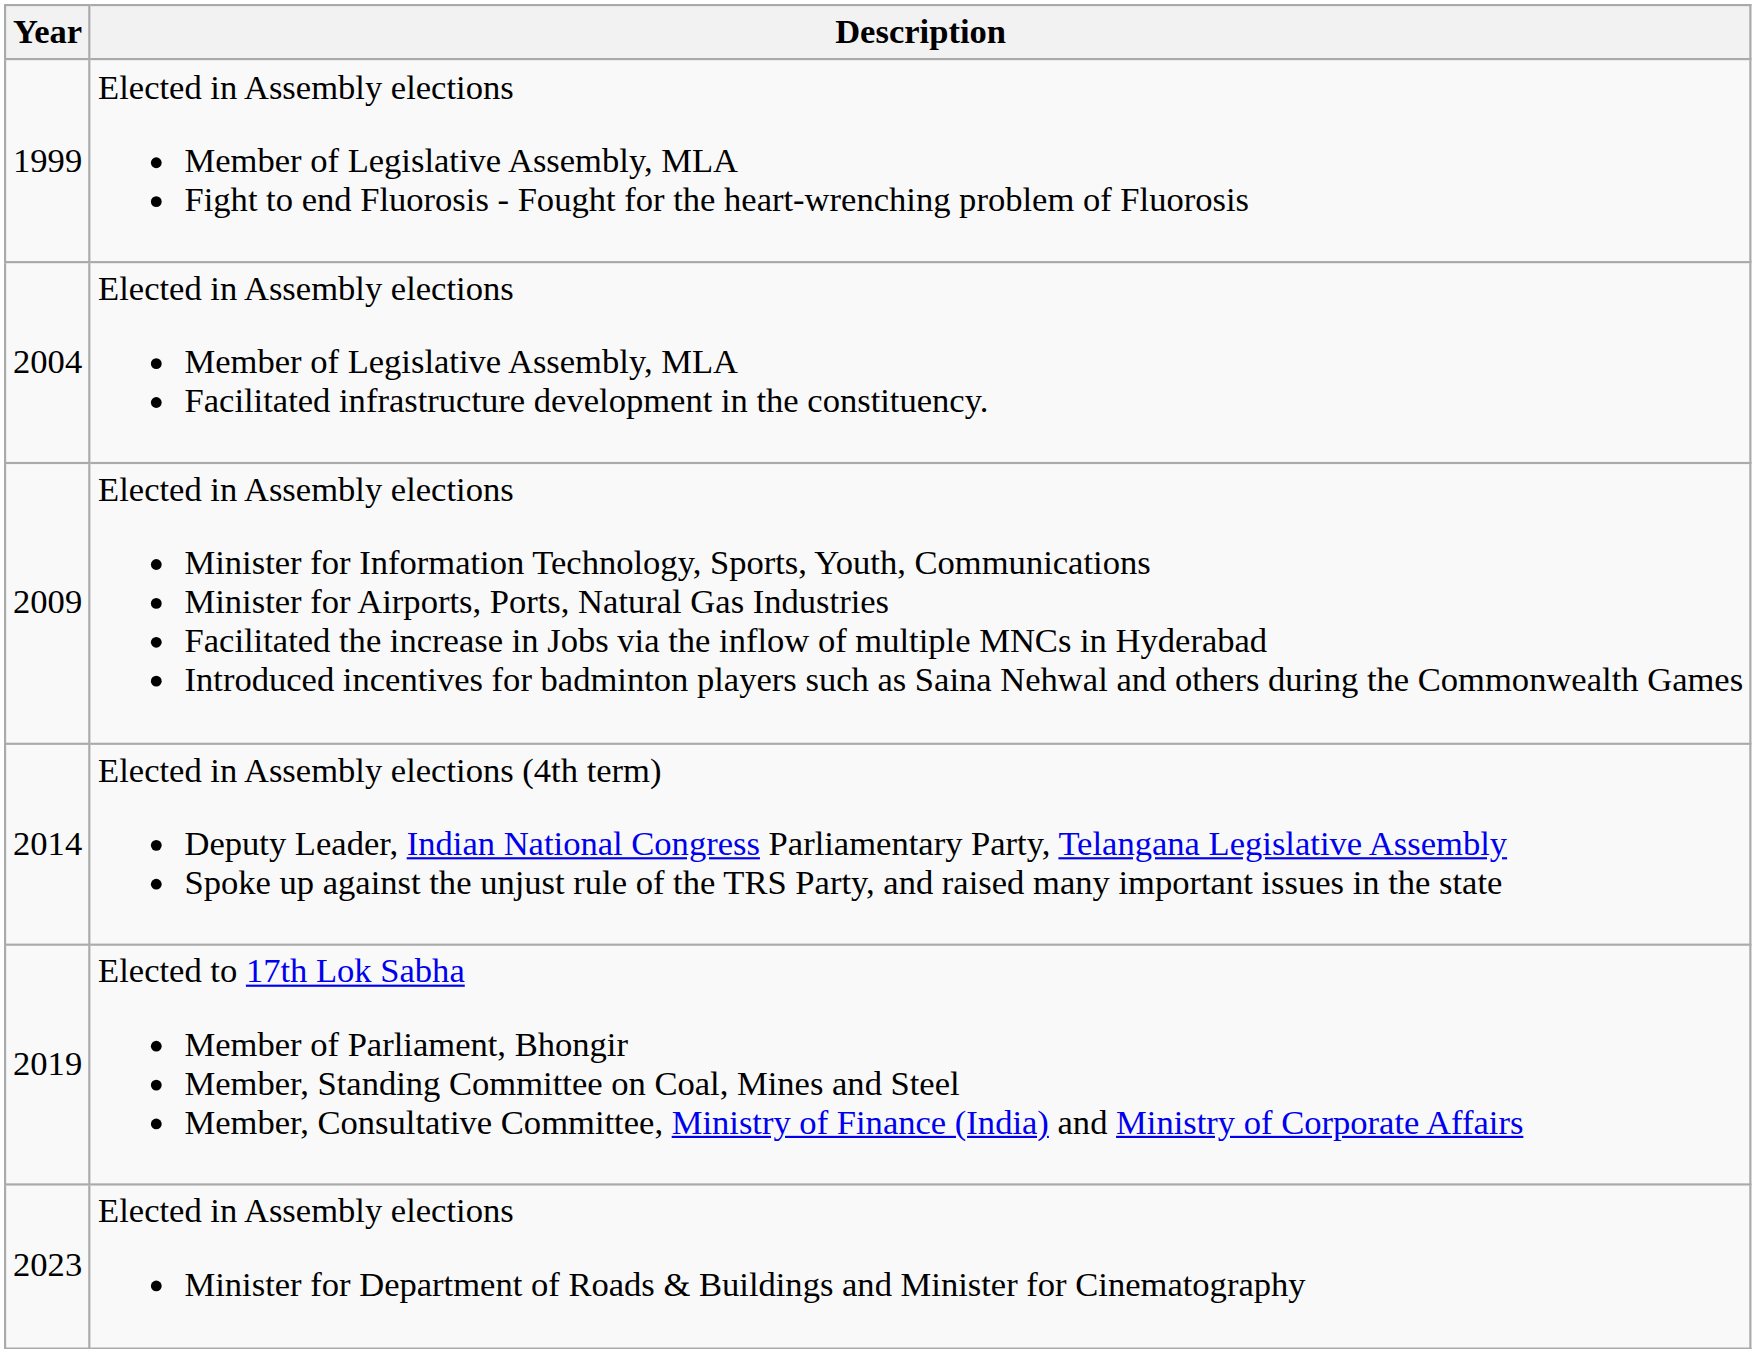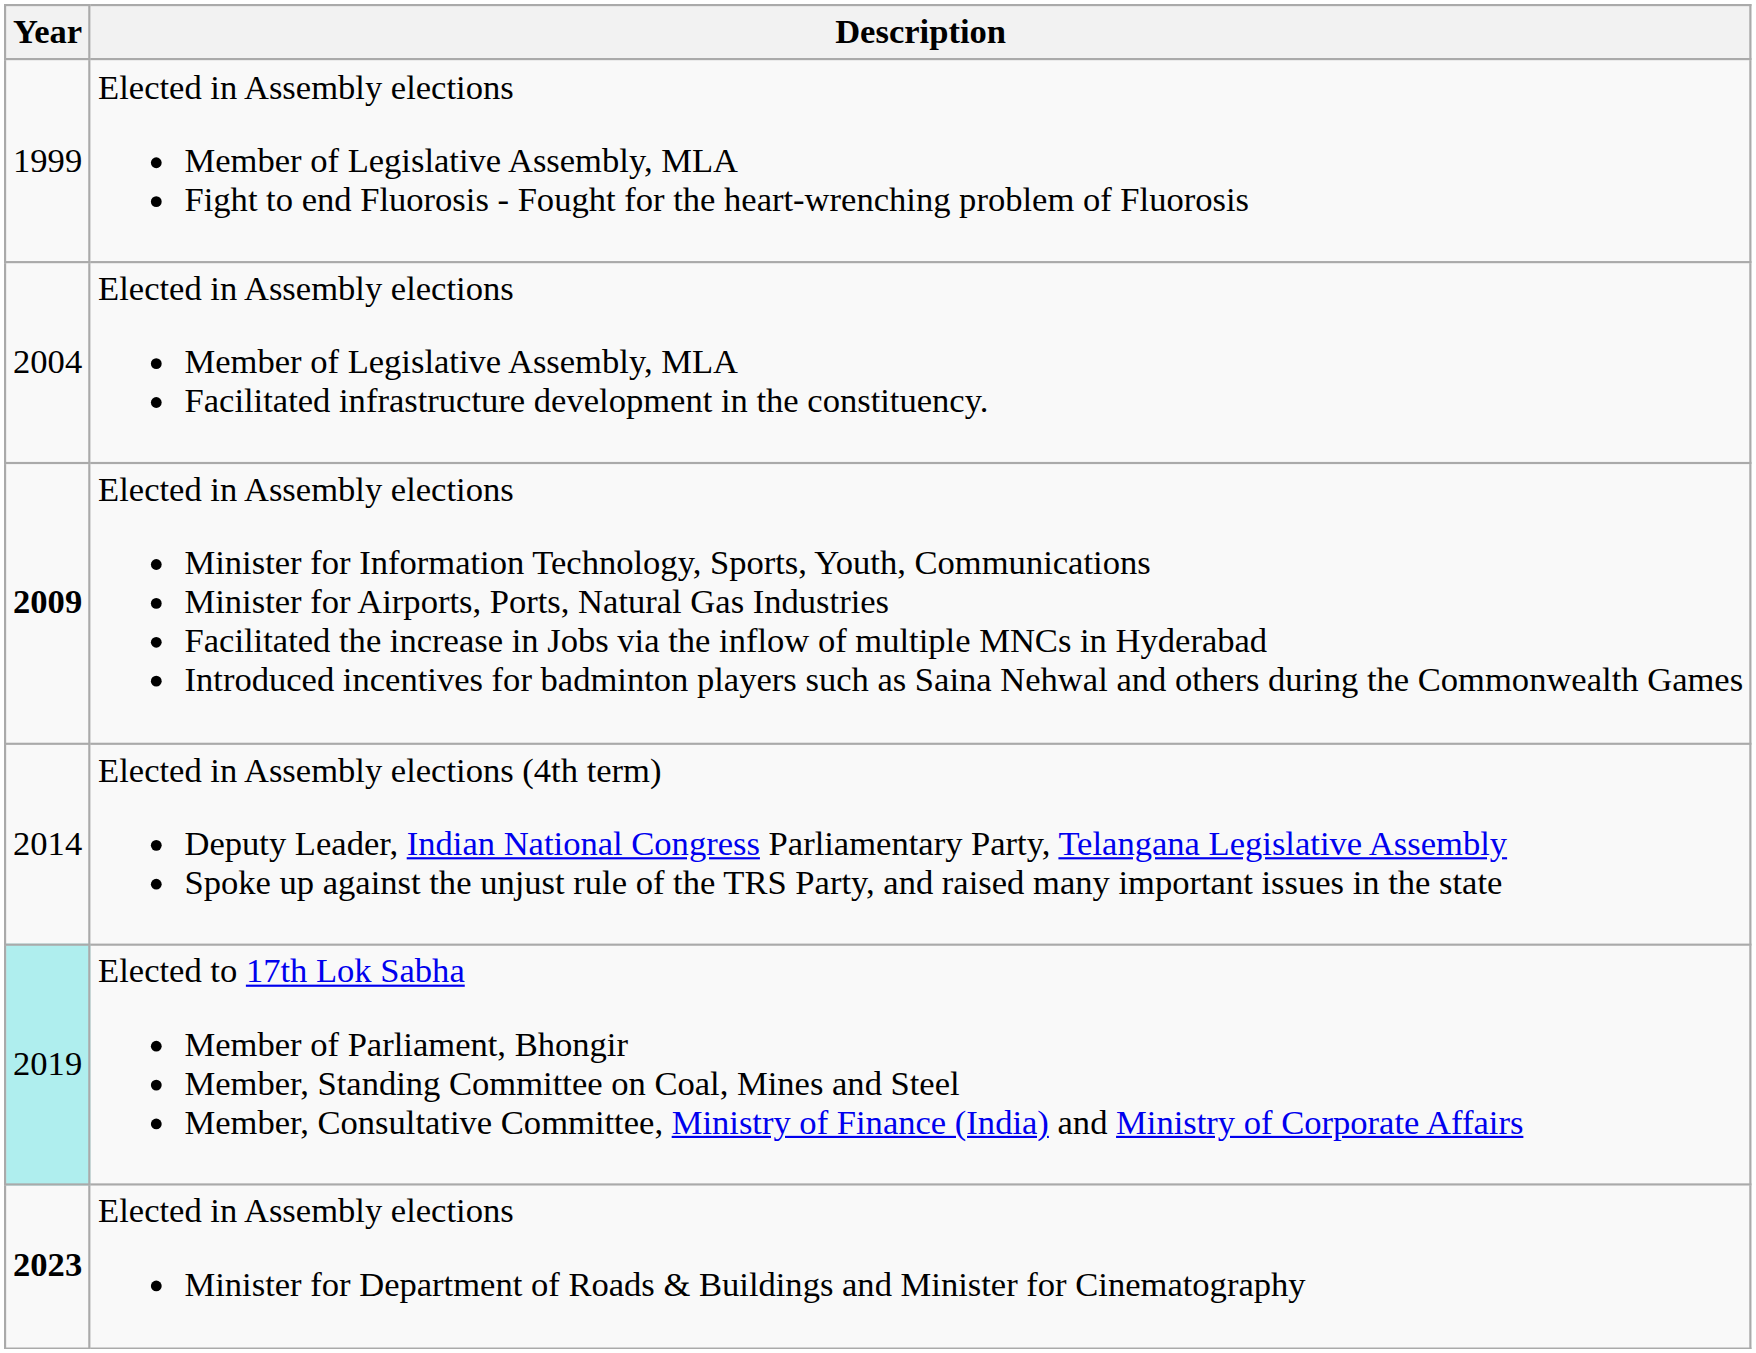(48, 602) normal -> (48, 602) bold
(48, 1064) no background -> (48, 1064) paleturquoise background
(48, 1265) normal -> (48, 1265) bold
